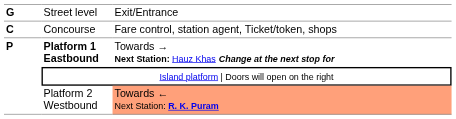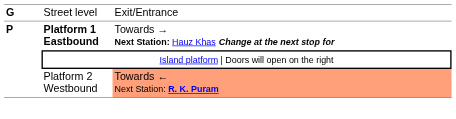- row: (69, 29)
